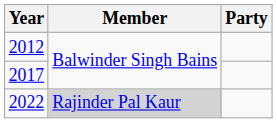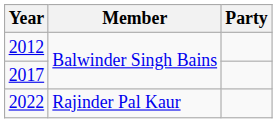(116, 103) lightgrey background -> (116, 103) no background
